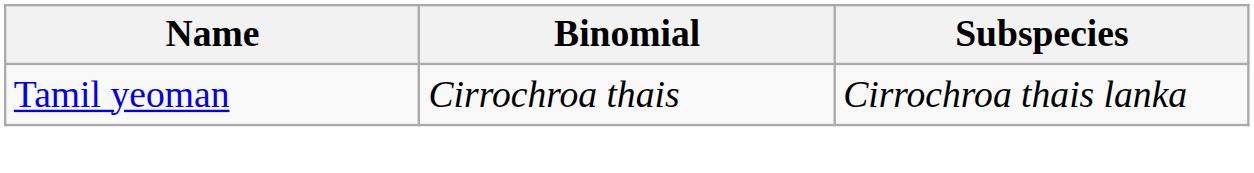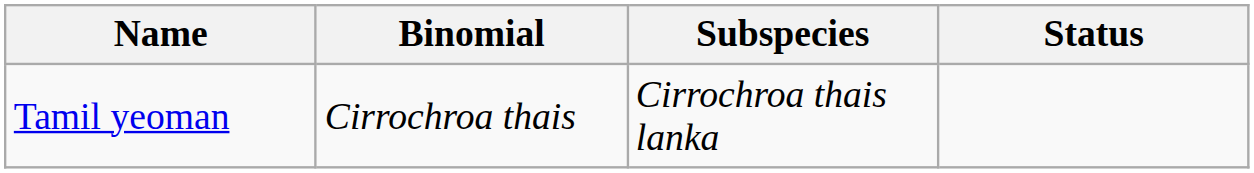+ column: (1094, 34)
